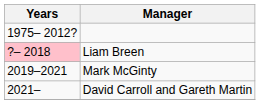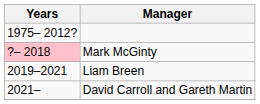(113, 52) Liam Breen -> (120, 52) Mark McGinty
(120, 71) Mark McGinty -> (113, 71) Liam Breen
